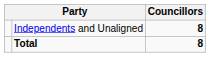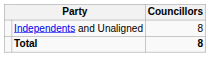(200, 28) bold -> (200, 28) normal
